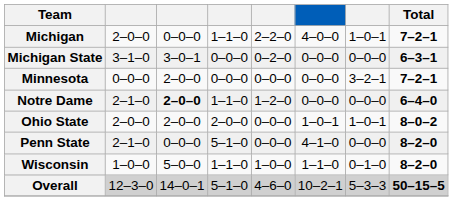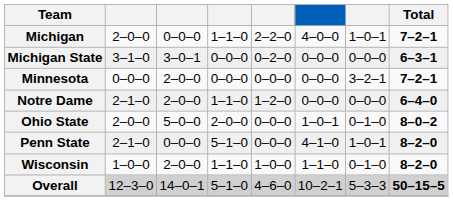(182, 100) bold -> (182, 100) normal
(182, 121) 2–0–0 -> (182, 121) 5–0–0
(368, 121) 1–0–1 -> (368, 121) 0–1–0
(368, 143) 0–0–0 -> (368, 143) 1–0–1
(182, 164) 5–0–0 -> (182, 164) 2–0–0
